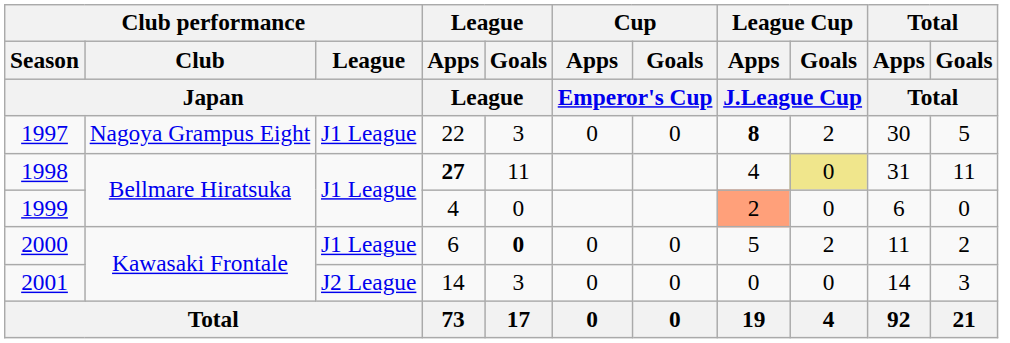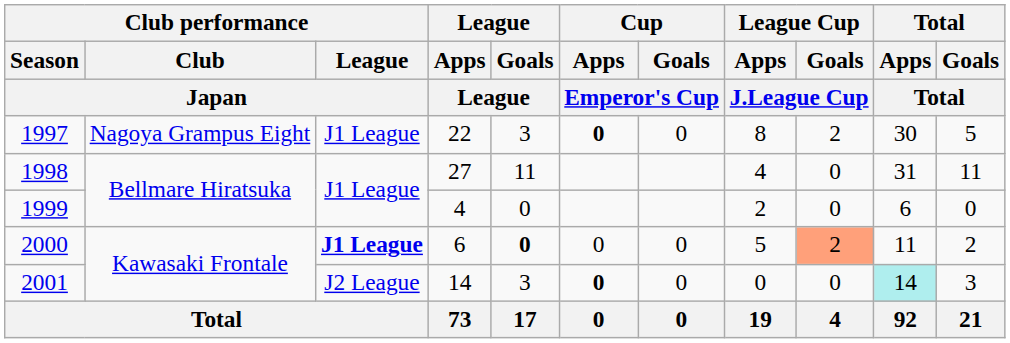(592, 134) normal -> (599, 134) bold
(754, 134) bold -> (760, 134) normal
(453, 171) bold -> (460, 171) normal
(829, 171) khaki background -> (835, 171) no background
(754, 208) lightsalmon background -> (760, 208) no background
(369, 245) normal -> (372, 245) bold
(829, 245) no background -> (835, 245) lightsalmon background
(592, 282) normal -> (599, 282) bold
(899, 282) no background -> (905, 282) paleturquoise background
